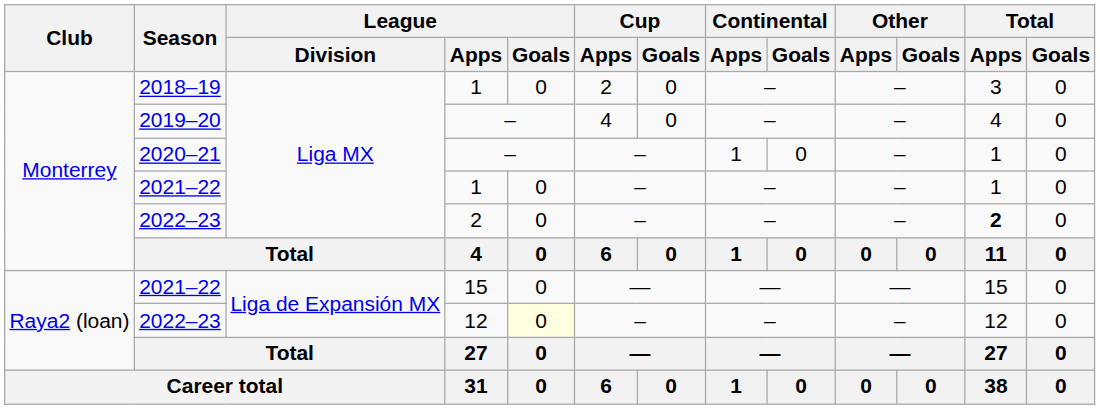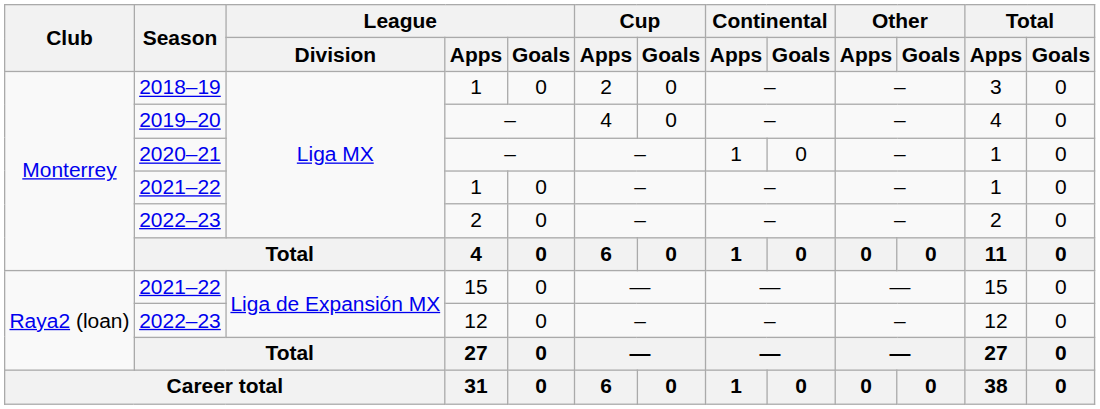(996, 220) bold -> (996, 220) normal
(541, 320) lightyellow background -> (541, 320) no background
